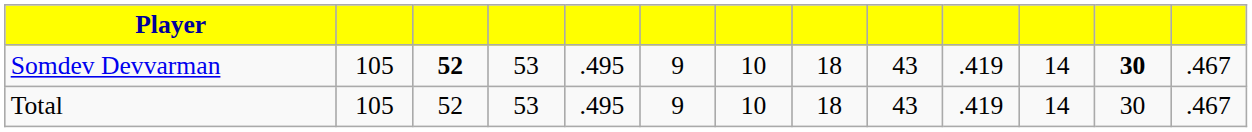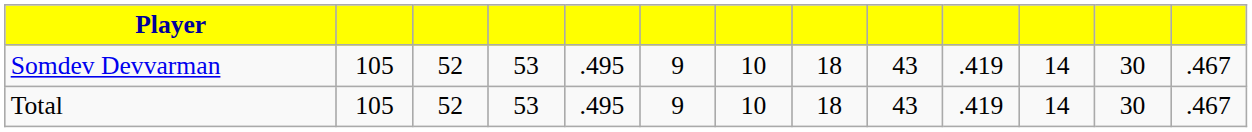(450, 65) bold -> (450, 65) normal
(1132, 65) bold -> (1133, 65) normal
